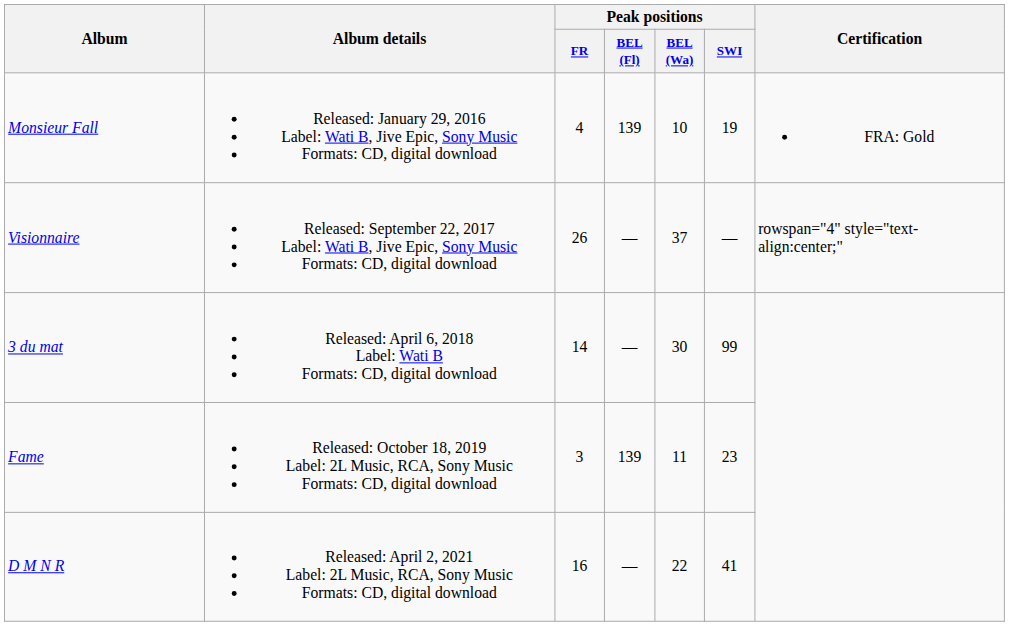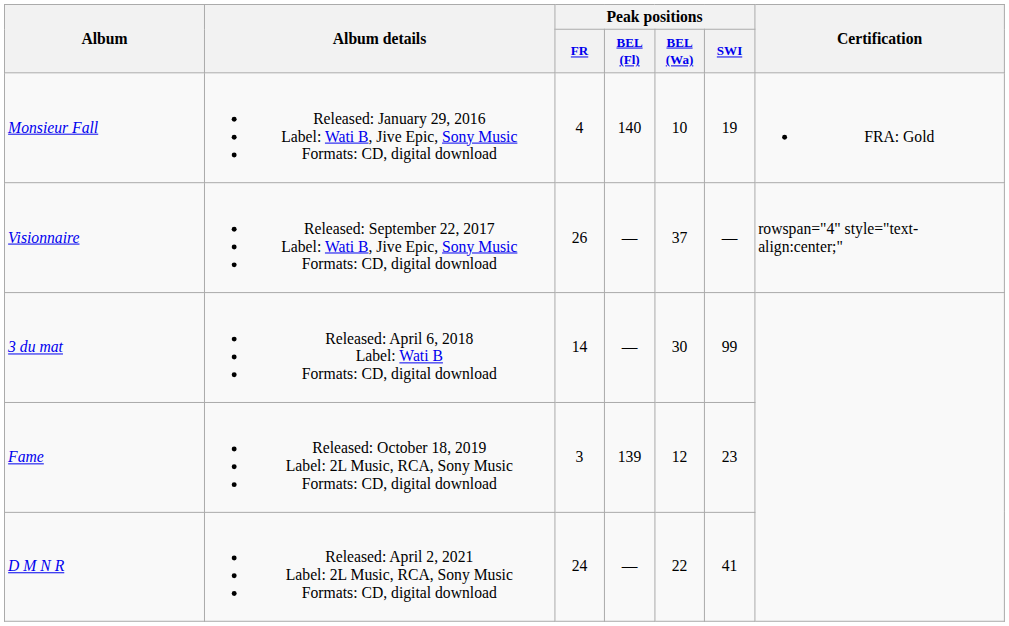(630, 127) 139 -> (630, 127) 140
(680, 456) 11 -> (680, 456) 12
(580, 566) 16 -> (580, 566) 24
